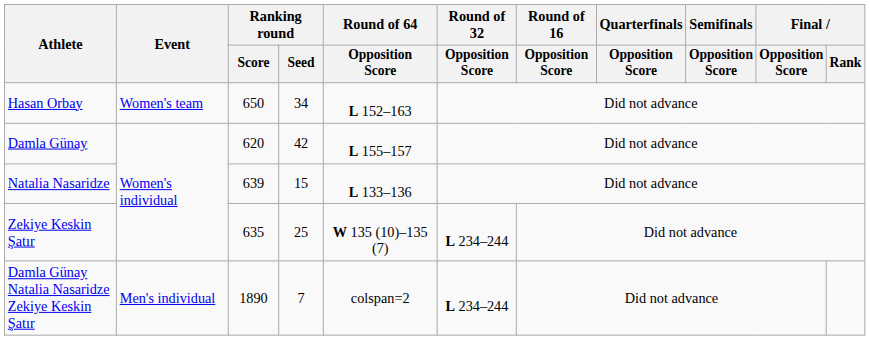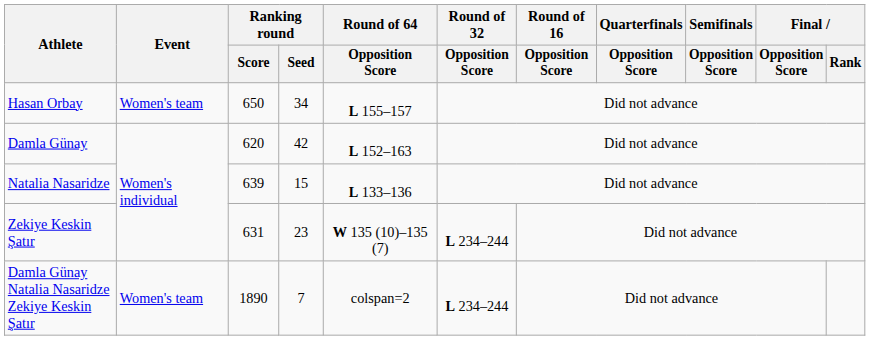(380, 111) L 152–163 -> (380, 111) L 155–157
(380, 152) L 155–157 -> (380, 152) L 152–163
(253, 232) 635 -> (253, 232) 631
(301, 232) 25 -> (301, 232) 23
(168, 298) Men's individual -> (161, 298) Women's team
